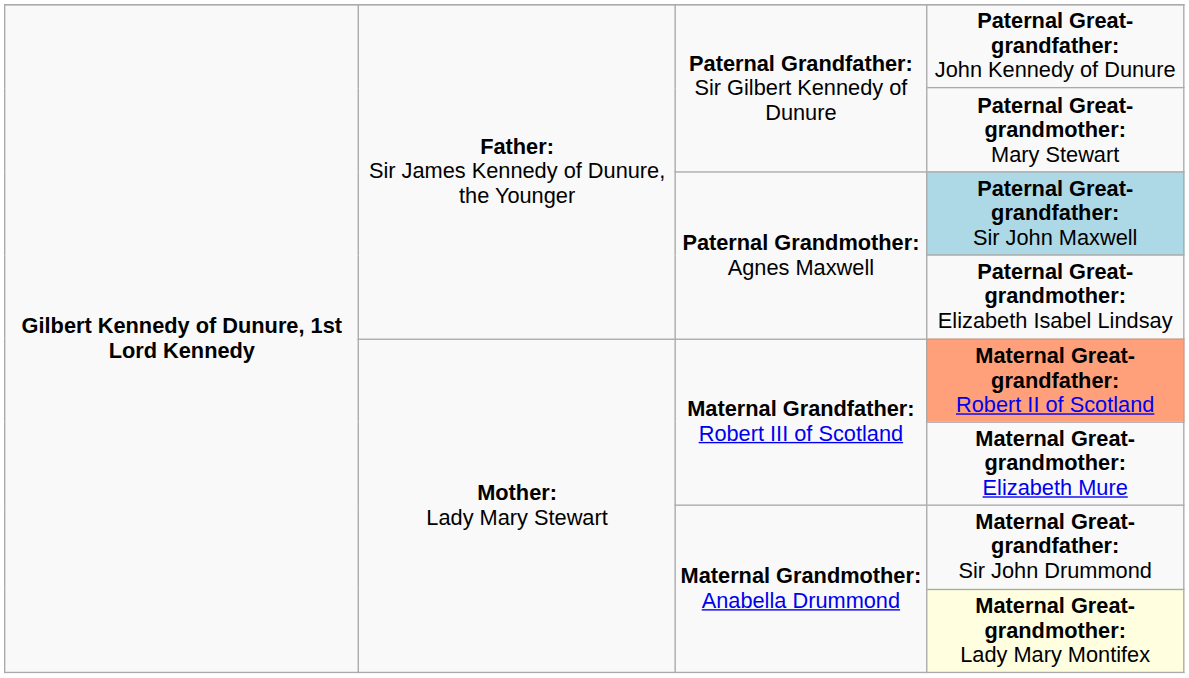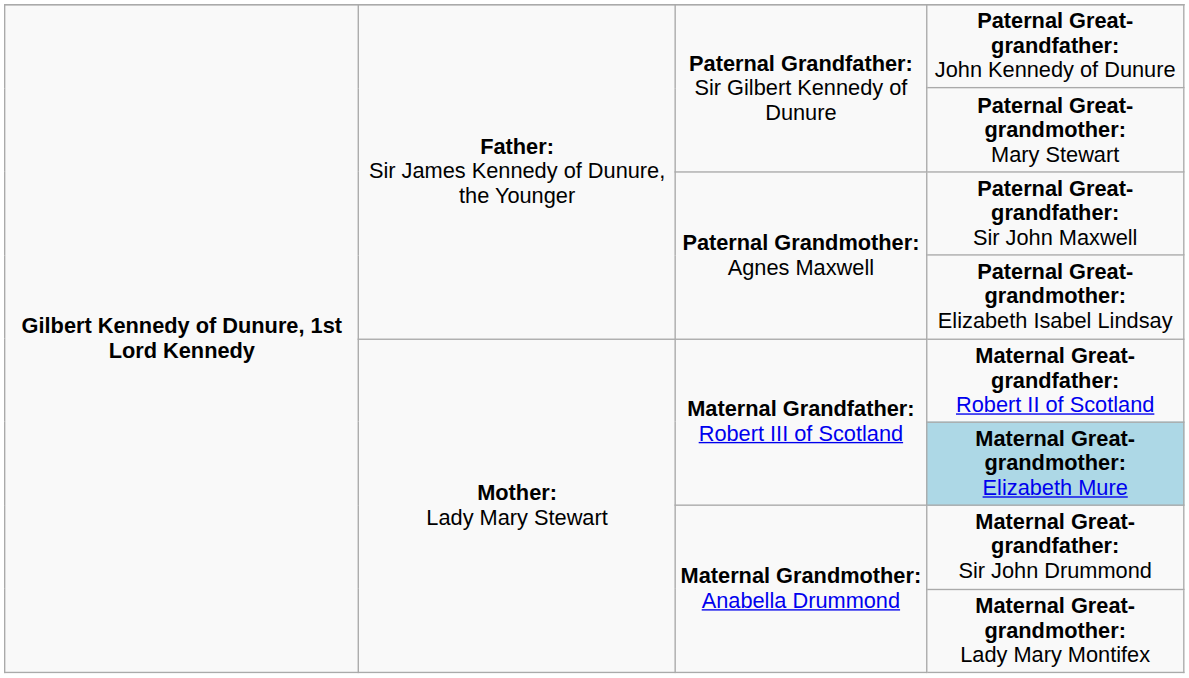(1055, 213) lightblue background -> (1055, 213) no background
(1055, 380) lightsalmon background -> (1055, 380) no background
(1055, 463) no background -> (1055, 463) lightblue background
(1055, 630) lightyellow background -> (1055, 630) no background
